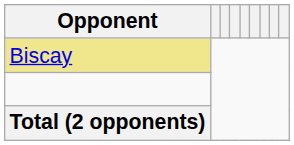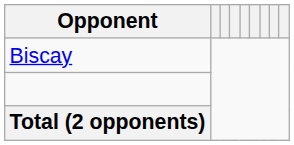(41, 55) khaki background -> (41, 55) no background
